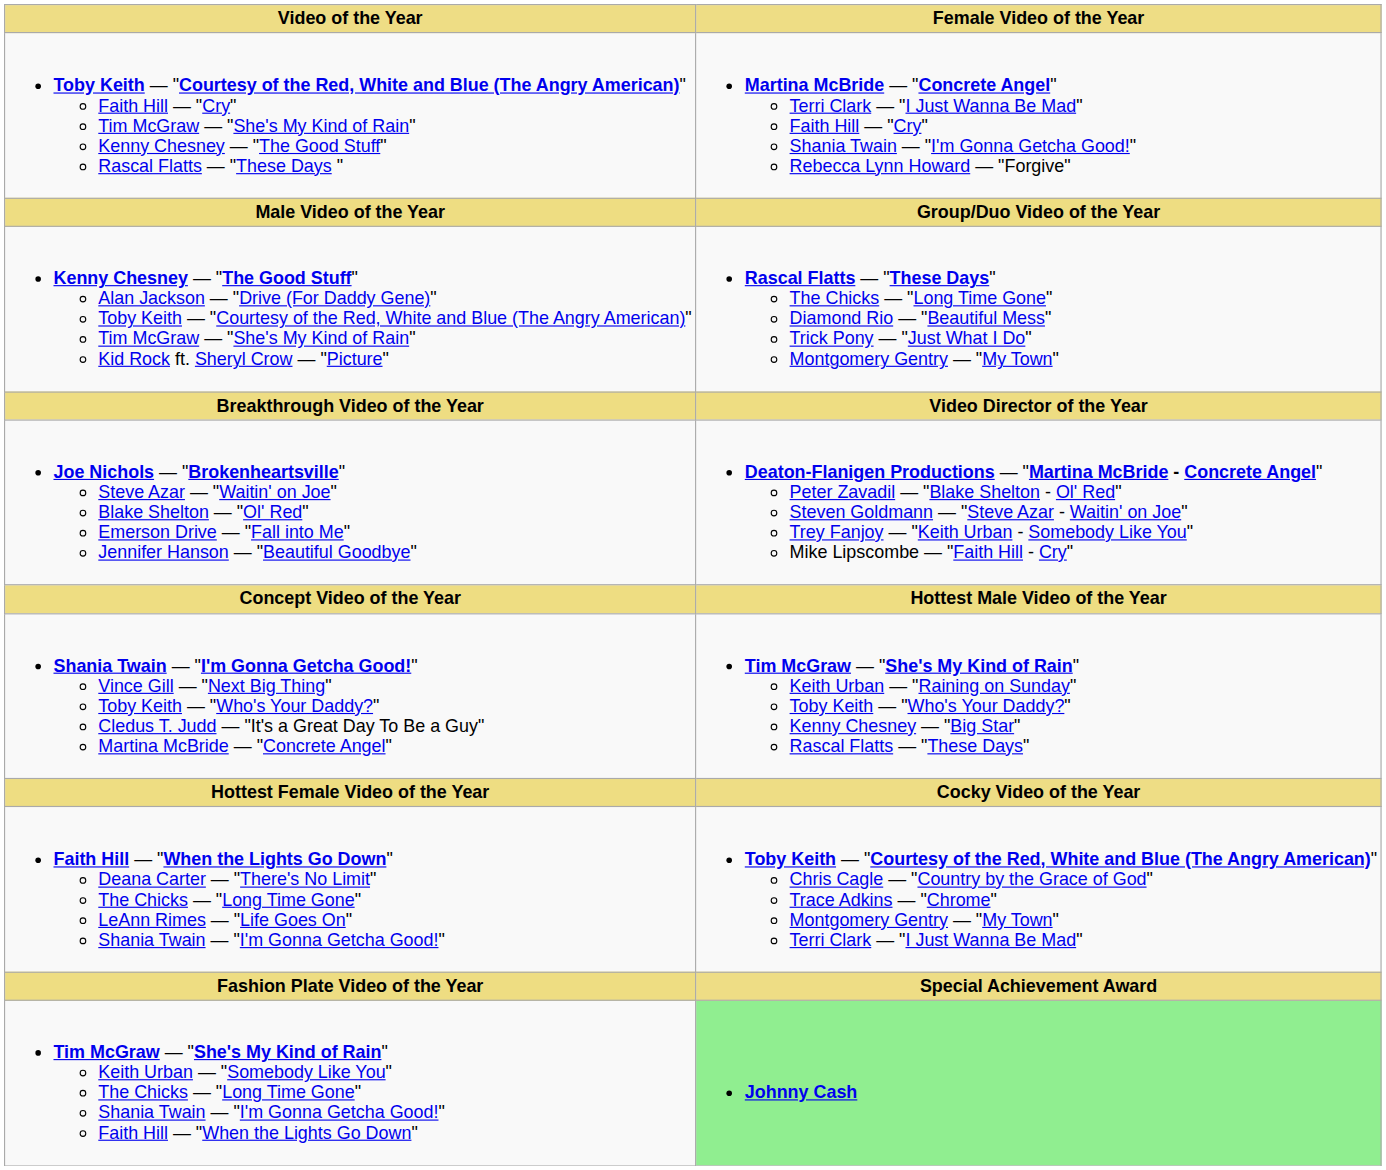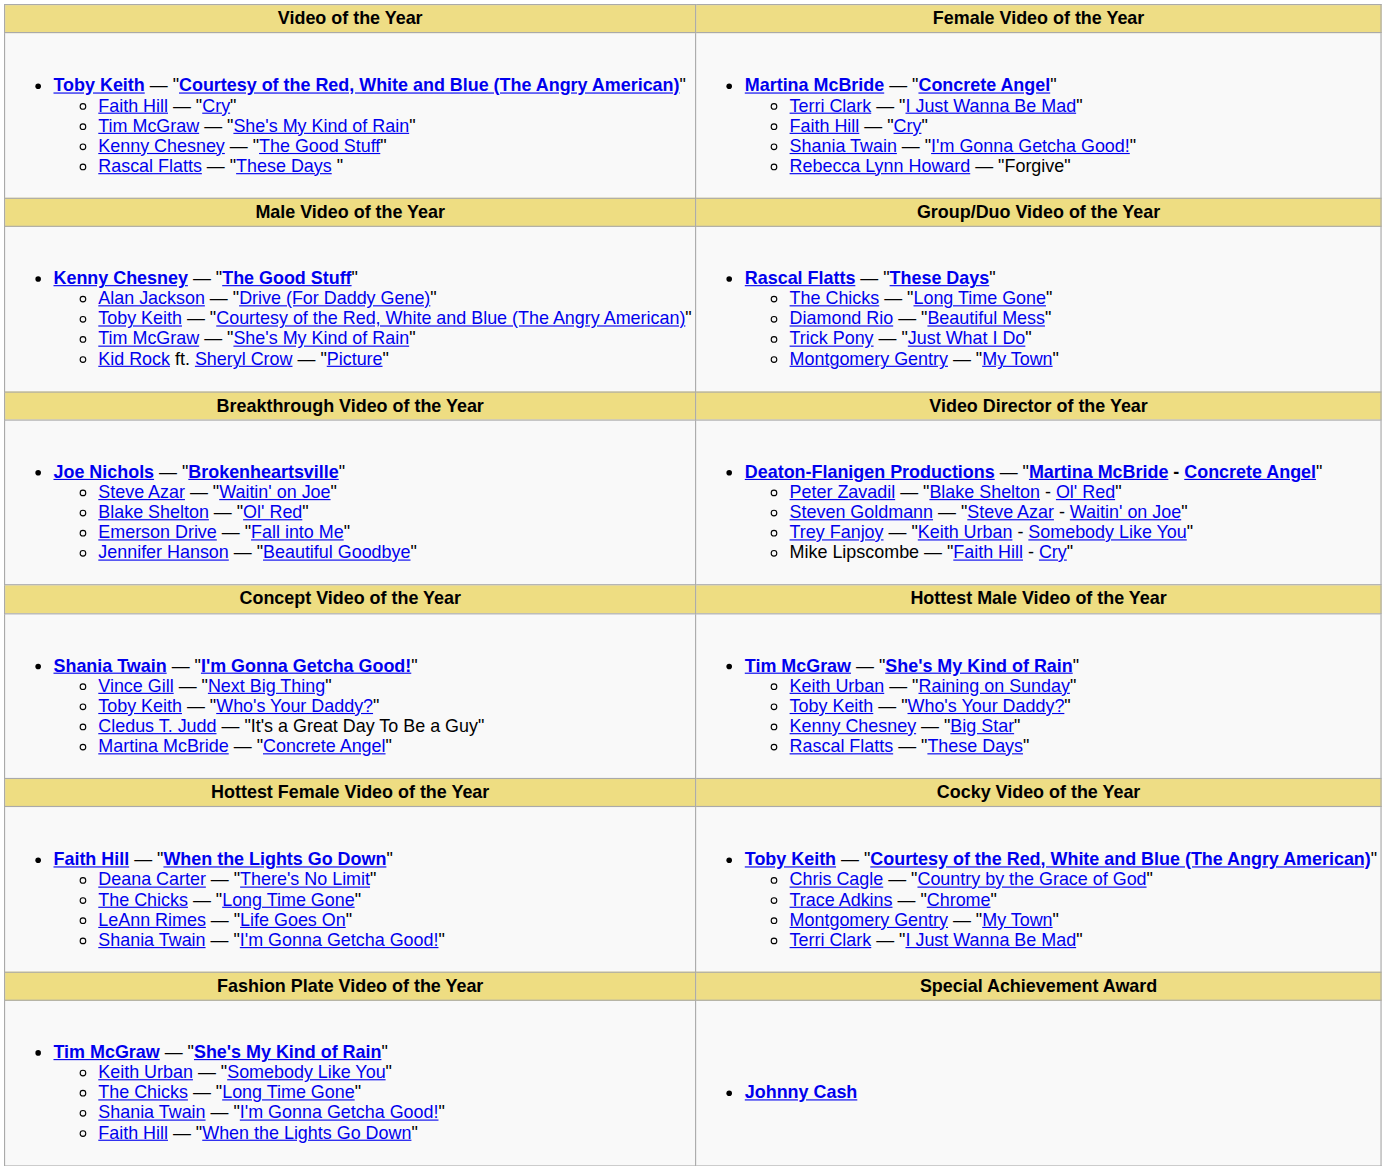(1039, 1093) lightgreen background -> (1039, 1093) no background
